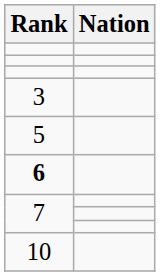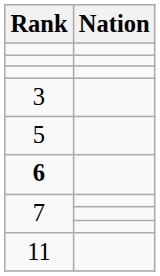(39, 251) 10 -> (39, 251) 11
